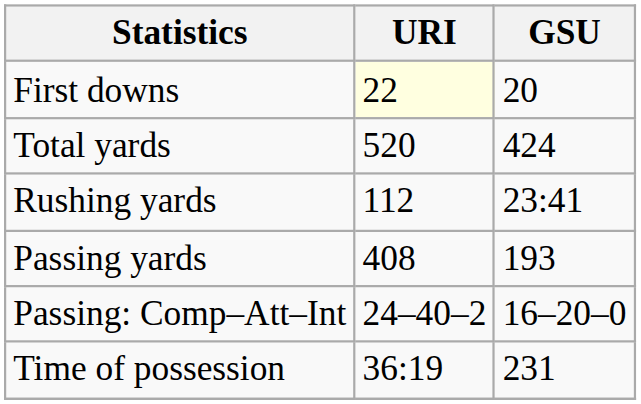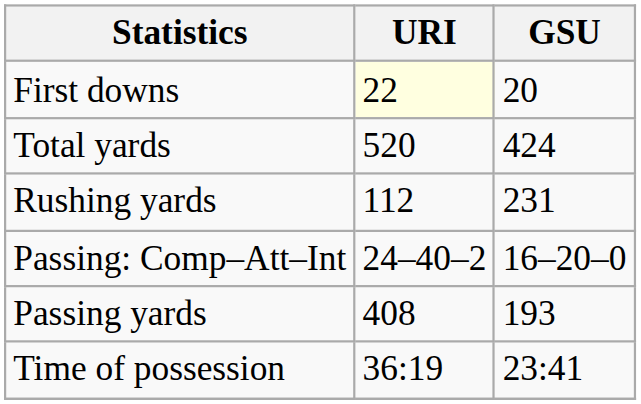(543, 201) 23:41 -> (529, 201) 231
rows swapped: (110, 257) <-> (180, 313)
(529, 369) 231 -> (543, 369) 23:41
